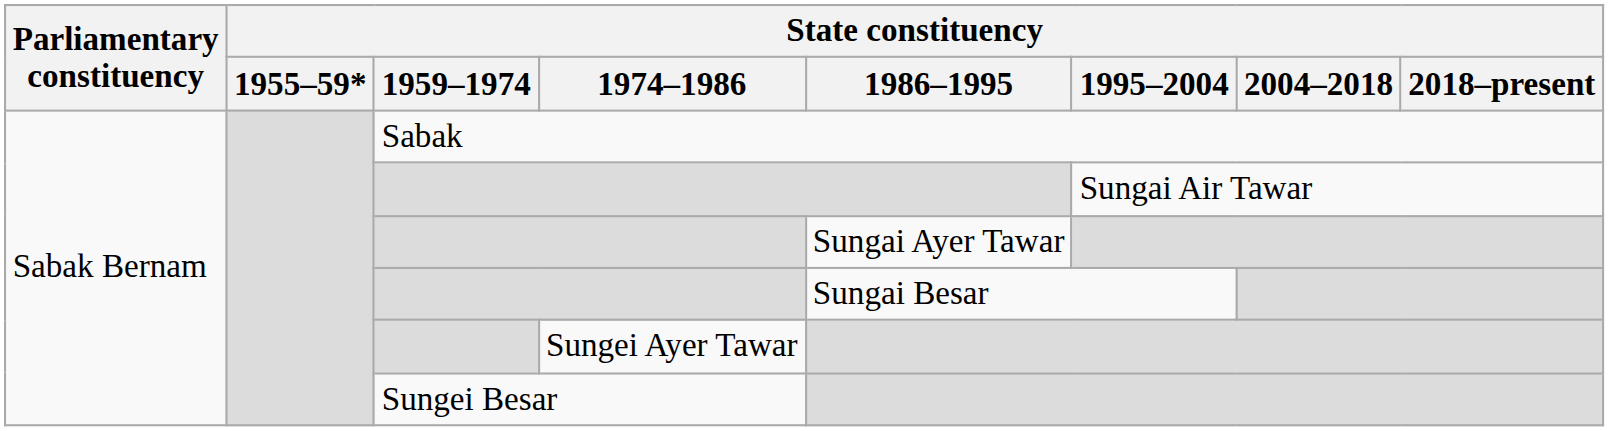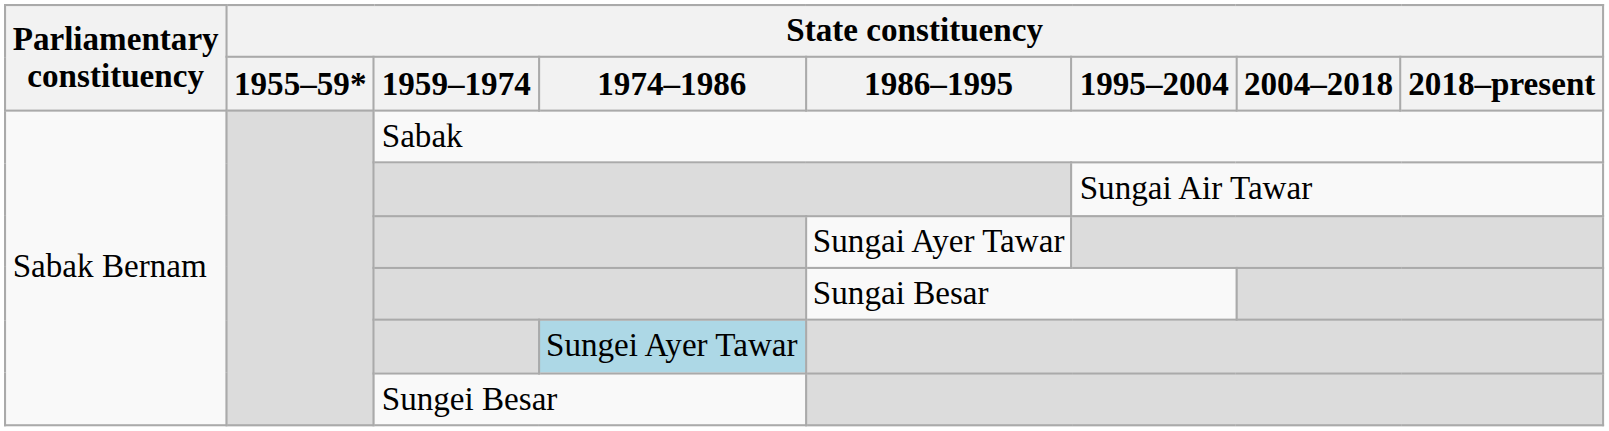(672, 345) no background -> (672, 345) lightblue background
